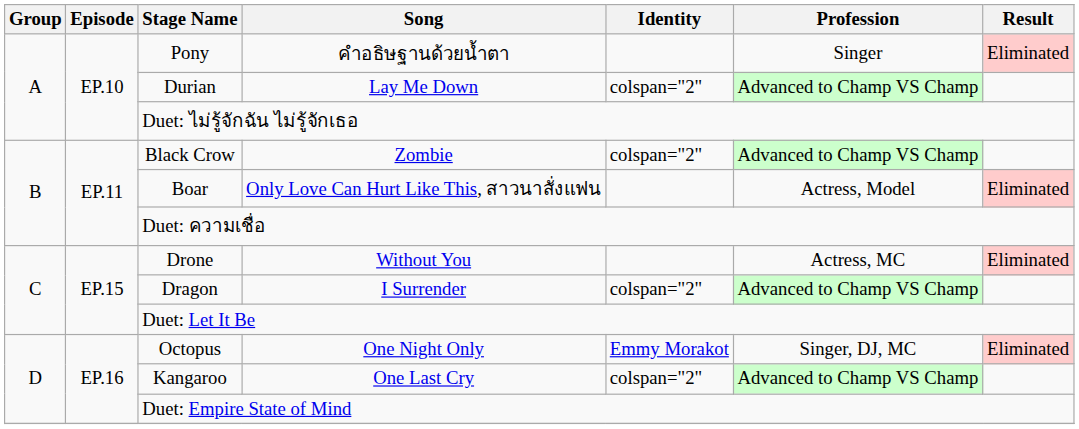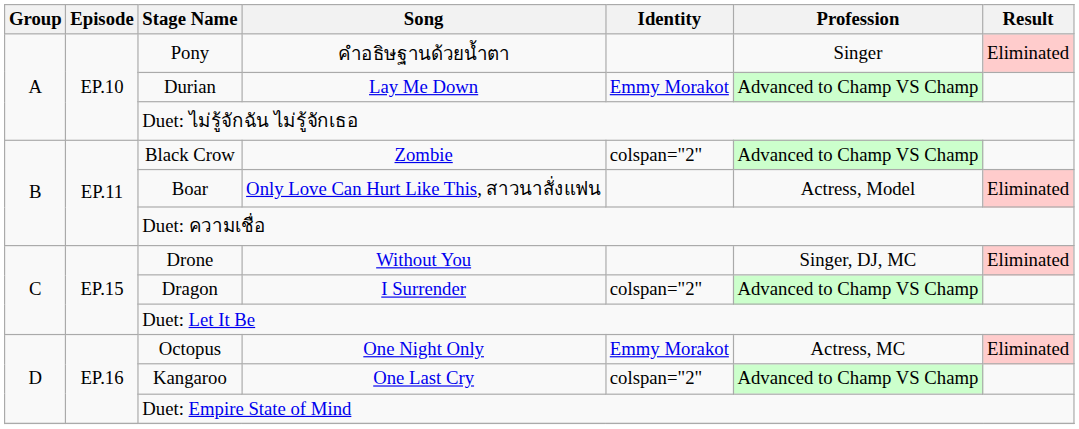(656, 86) colspan="2" -> (669, 86) Emmy Morakot
(858, 259) Actress, MC -> (858, 259) Singer, DJ, MC
(858, 348) Singer, DJ, MC -> (858, 348) Actress, MC
